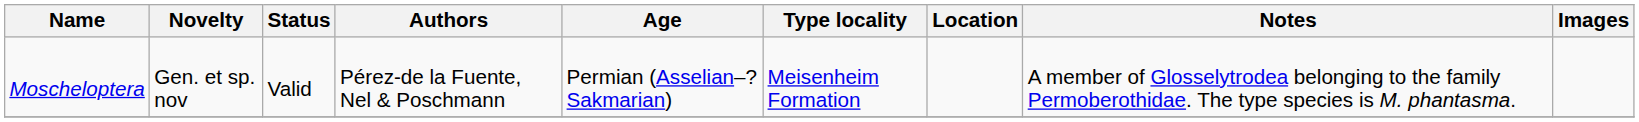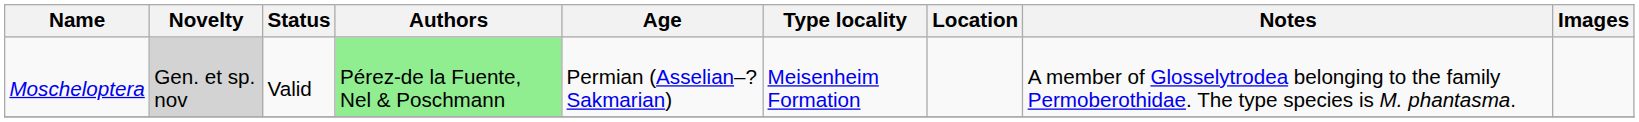(205, 88) no background -> (205, 88) lightgrey background
(431, 88) no background -> (431, 88) lightgreen background
